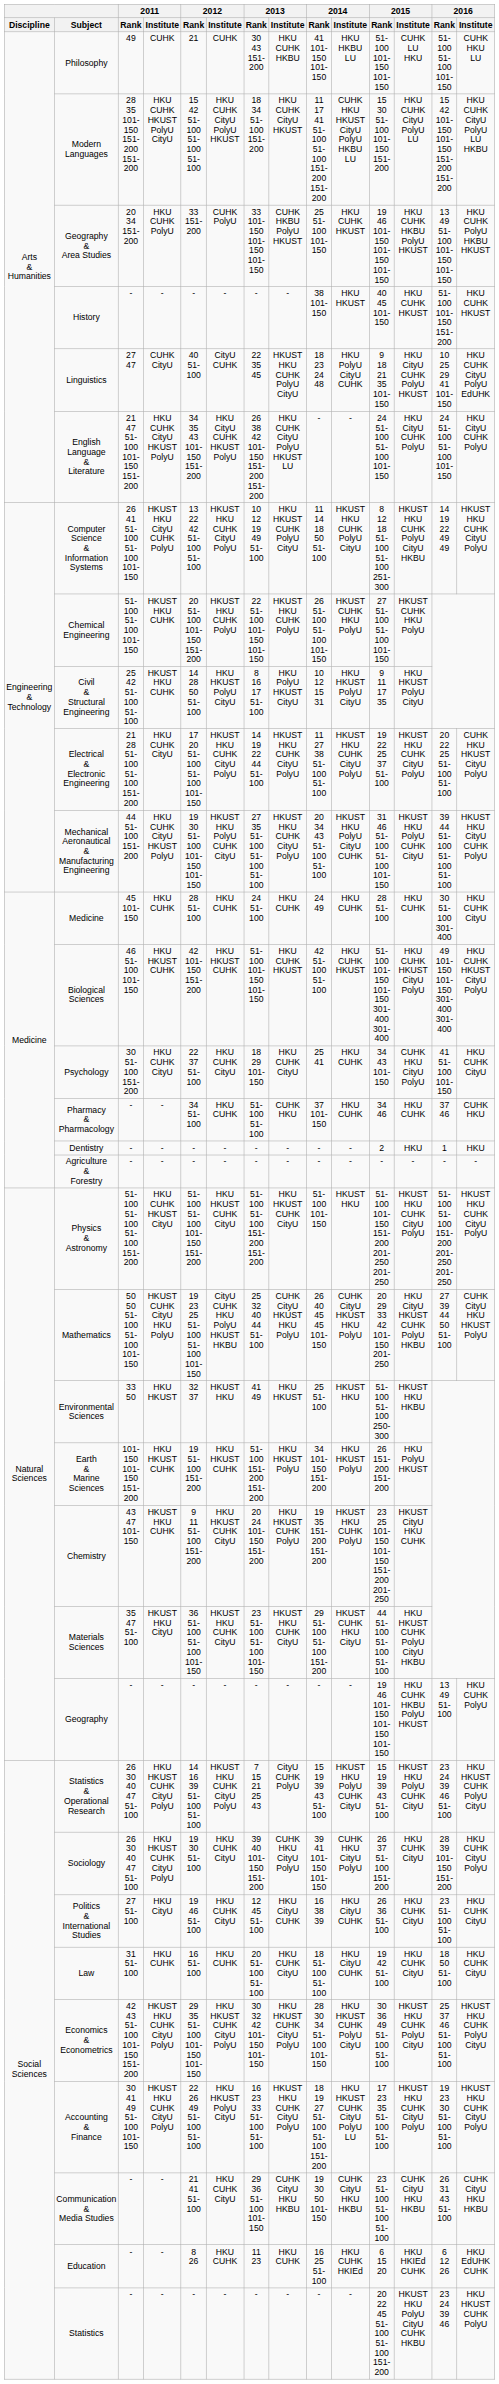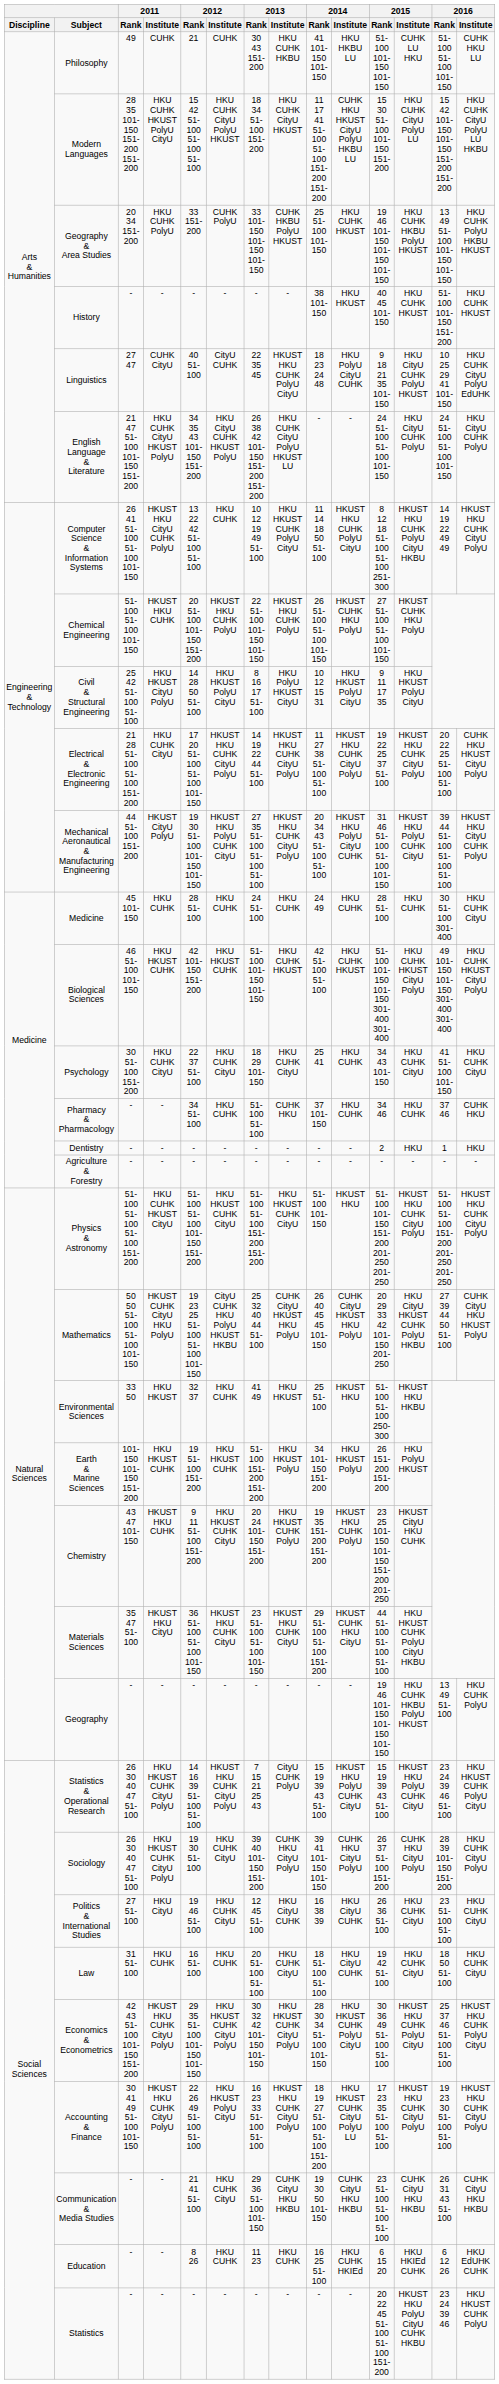(225, 529) HKUST HKU CUHK CityU PolyU -> (225, 514) HKU CUHK
(162, 682) HKUST HKU CUHK -> (162, 687) HKU HKUST CityU PolyU
(162, 836) HKU CUHK CityU HKUST PolyU -> (162, 827) HKUST CityU PolyU
(413, 1067) CUHK HKU CityU PolyU -> (413, 1062) HKU CUHK CityU
(225, 1392) HKUST HKU -> (225, 1392) HKU CUHK
(413, 1849) HKU CUHK CityU -> (413, 1853) CUHK HKU CityU PolyU
